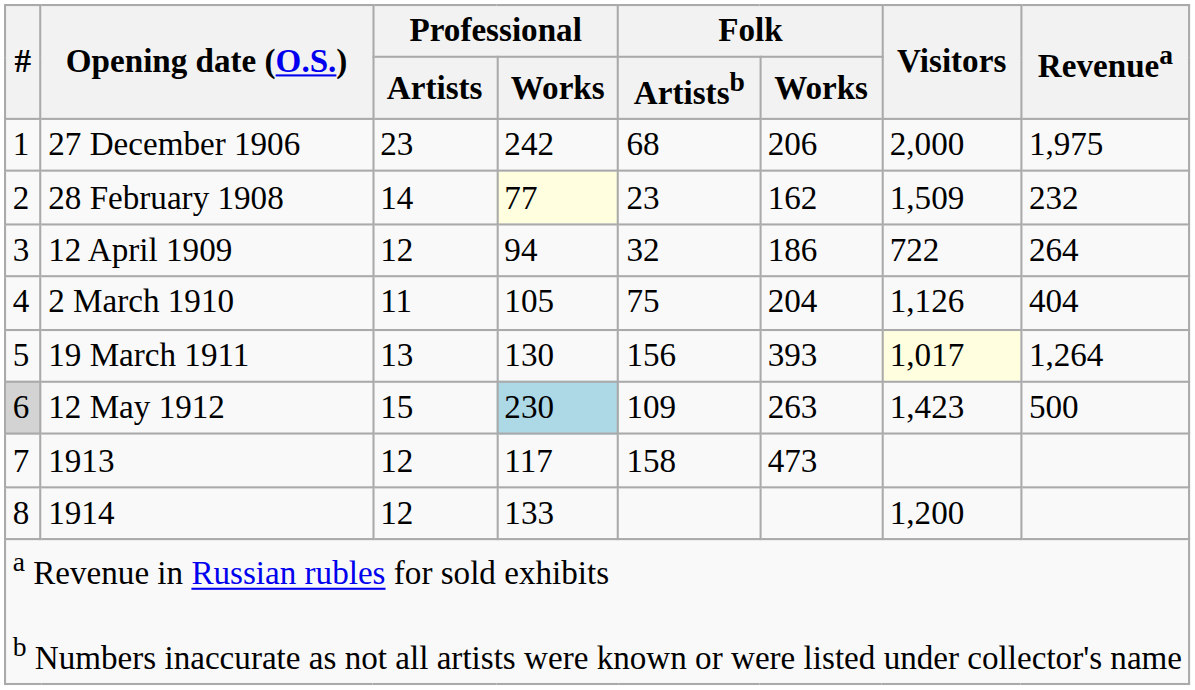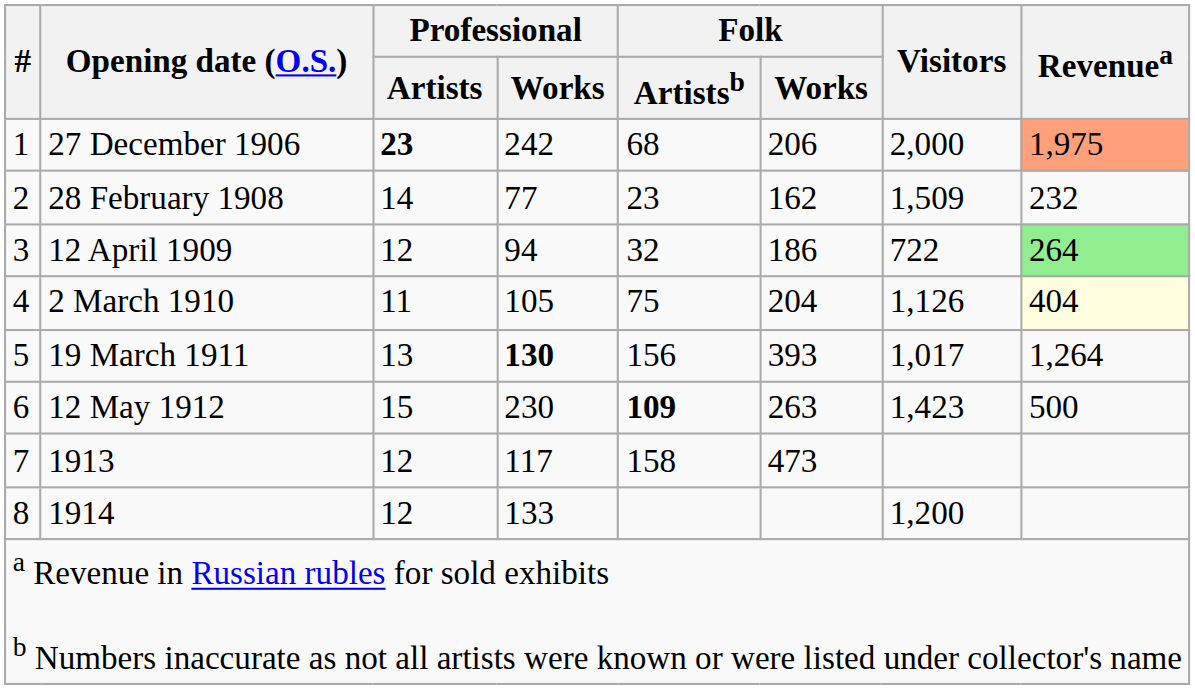(397, 144) normal -> (397, 144) bold
(1066, 144) no background -> (1066, 144) lightsalmon background
(521, 197) lightyellow background -> (521, 197) no background
(1054, 249) no background -> (1054, 249) lightgreen background
(1054, 302) no background -> (1054, 302) lightyellow background
(529, 354) normal -> (529, 354) bold
(927, 354) lightyellow background -> (927, 354) no background
(21, 407) lightgrey background -> (21, 407) no background
(529, 407) lightblue background -> (529, 407) no background
(651, 407) normal -> (651, 407) bold
